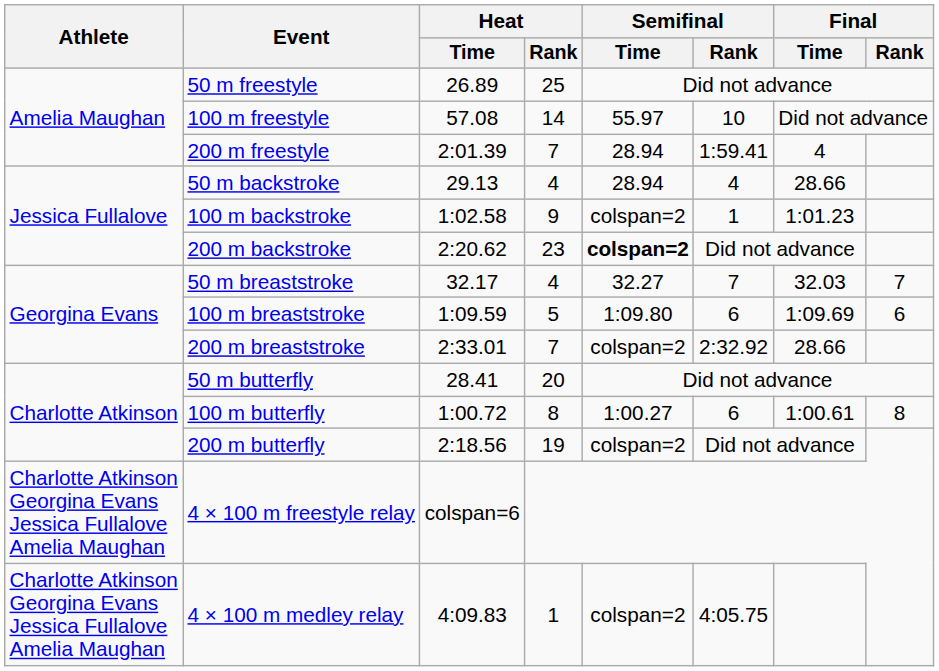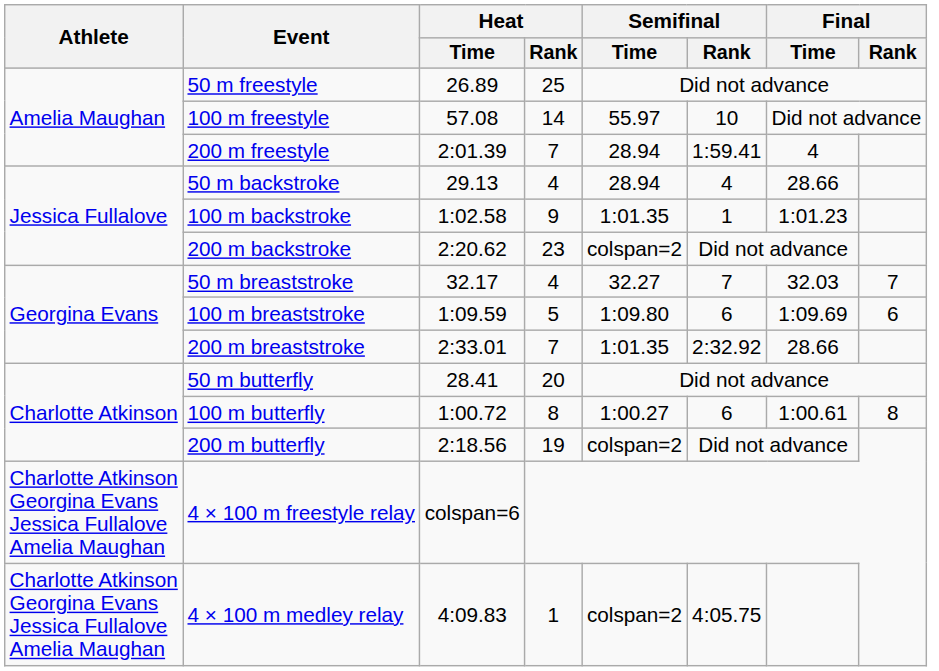(638, 216) colspan=2 -> (634, 216) 1:01.35
(638, 249) bold -> (634, 249) normal
(638, 347) colspan=2 -> (634, 347) 1:01.35
